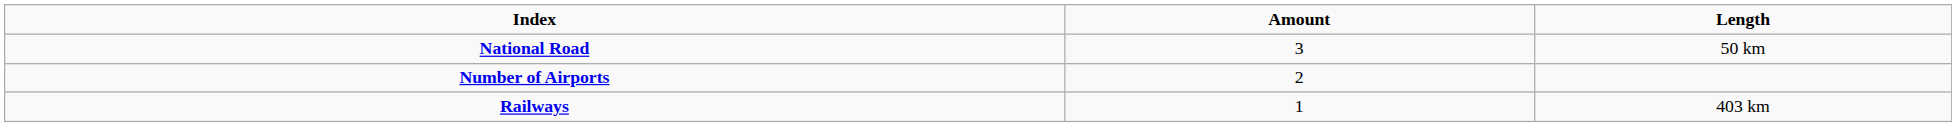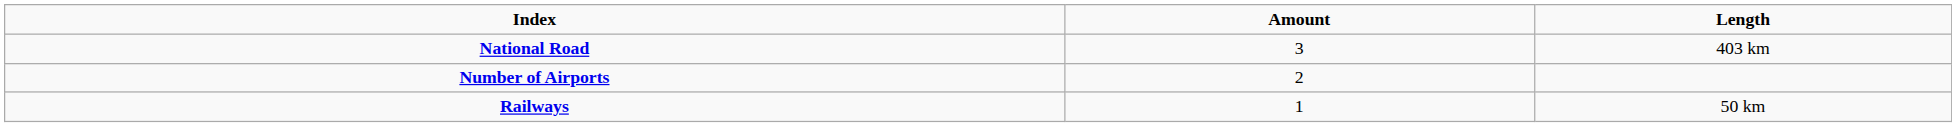(1743, 48) 50 km -> (1743, 48) 403 km
(1743, 107) 403 km -> (1743, 107) 50 km
